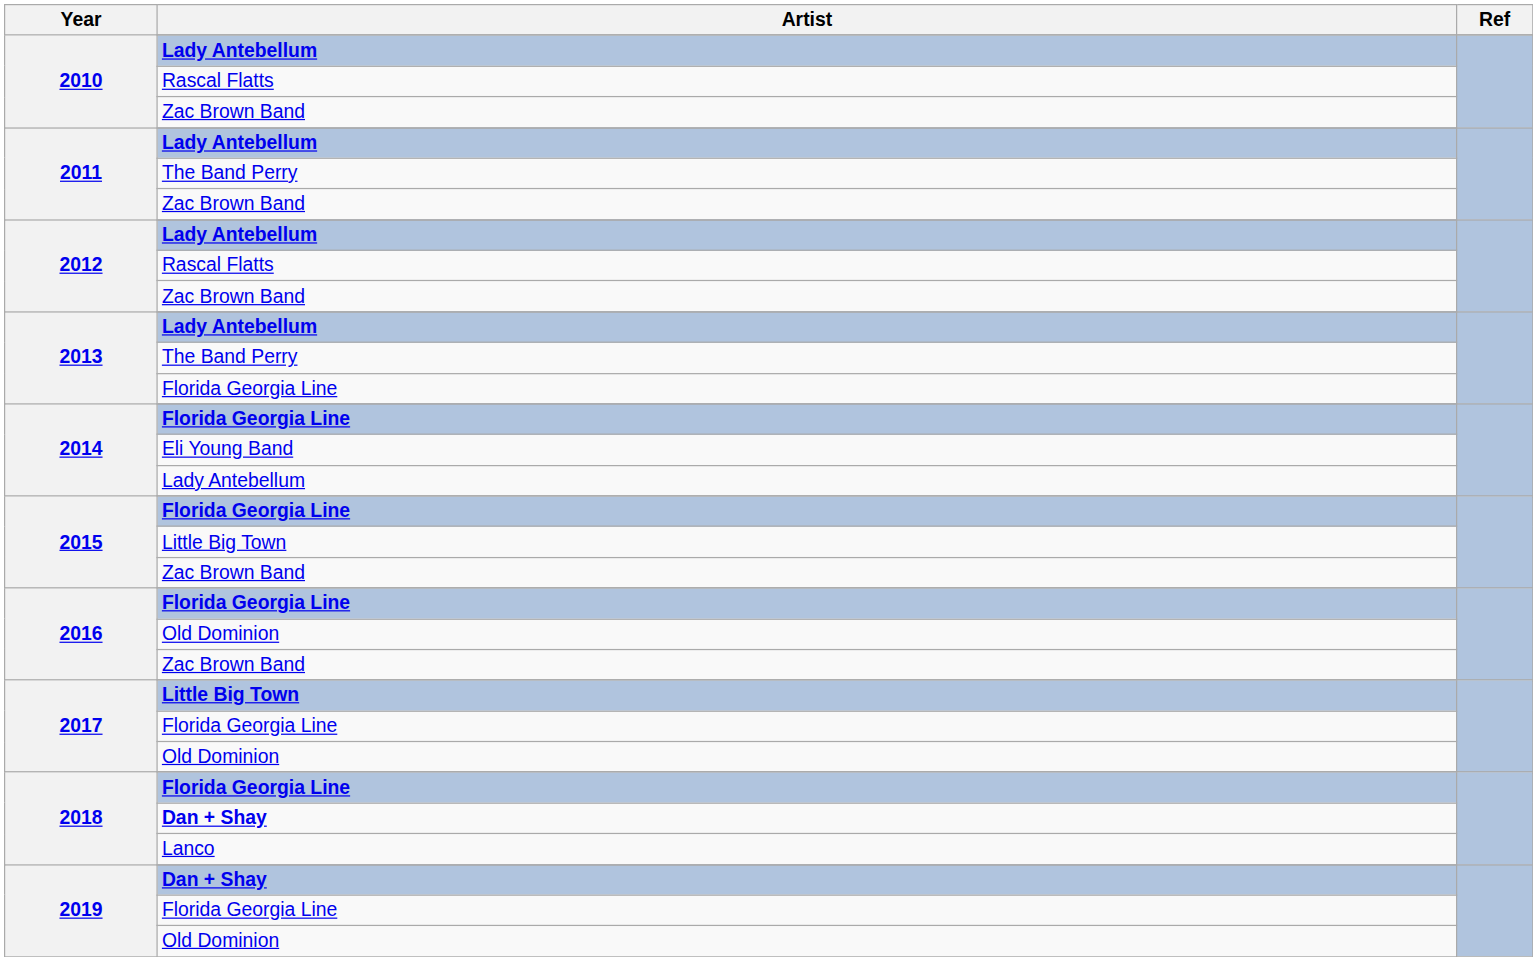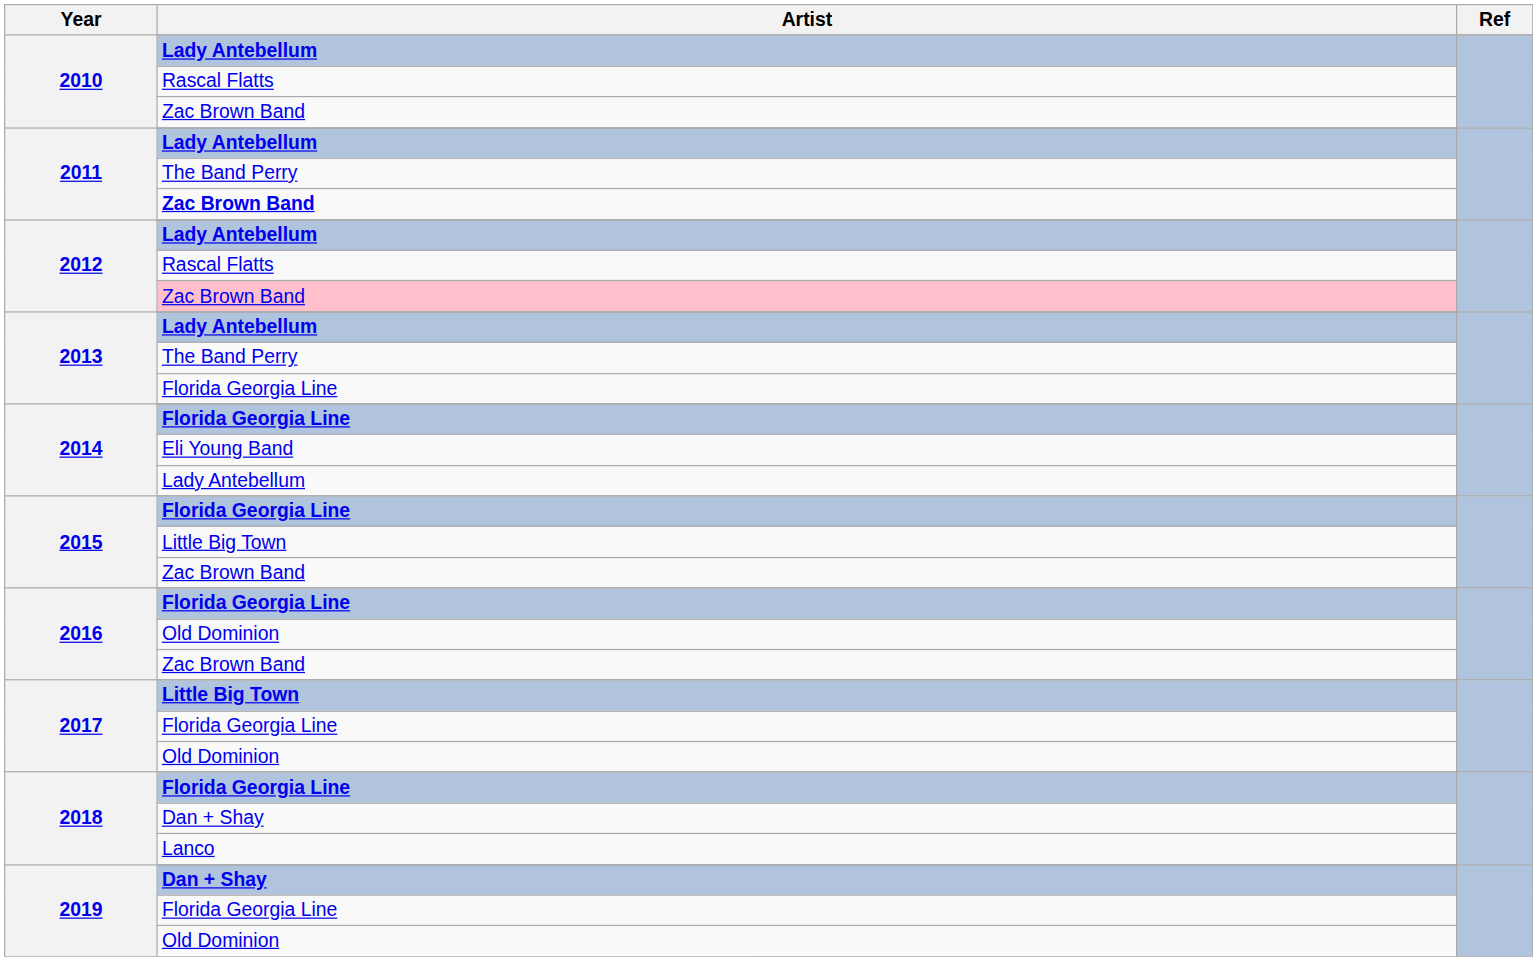(233, 204) normal -> (238, 204) bold
(233, 296) no background -> (233, 296) pink background
(214, 818) bold -> (213, 818) normal
